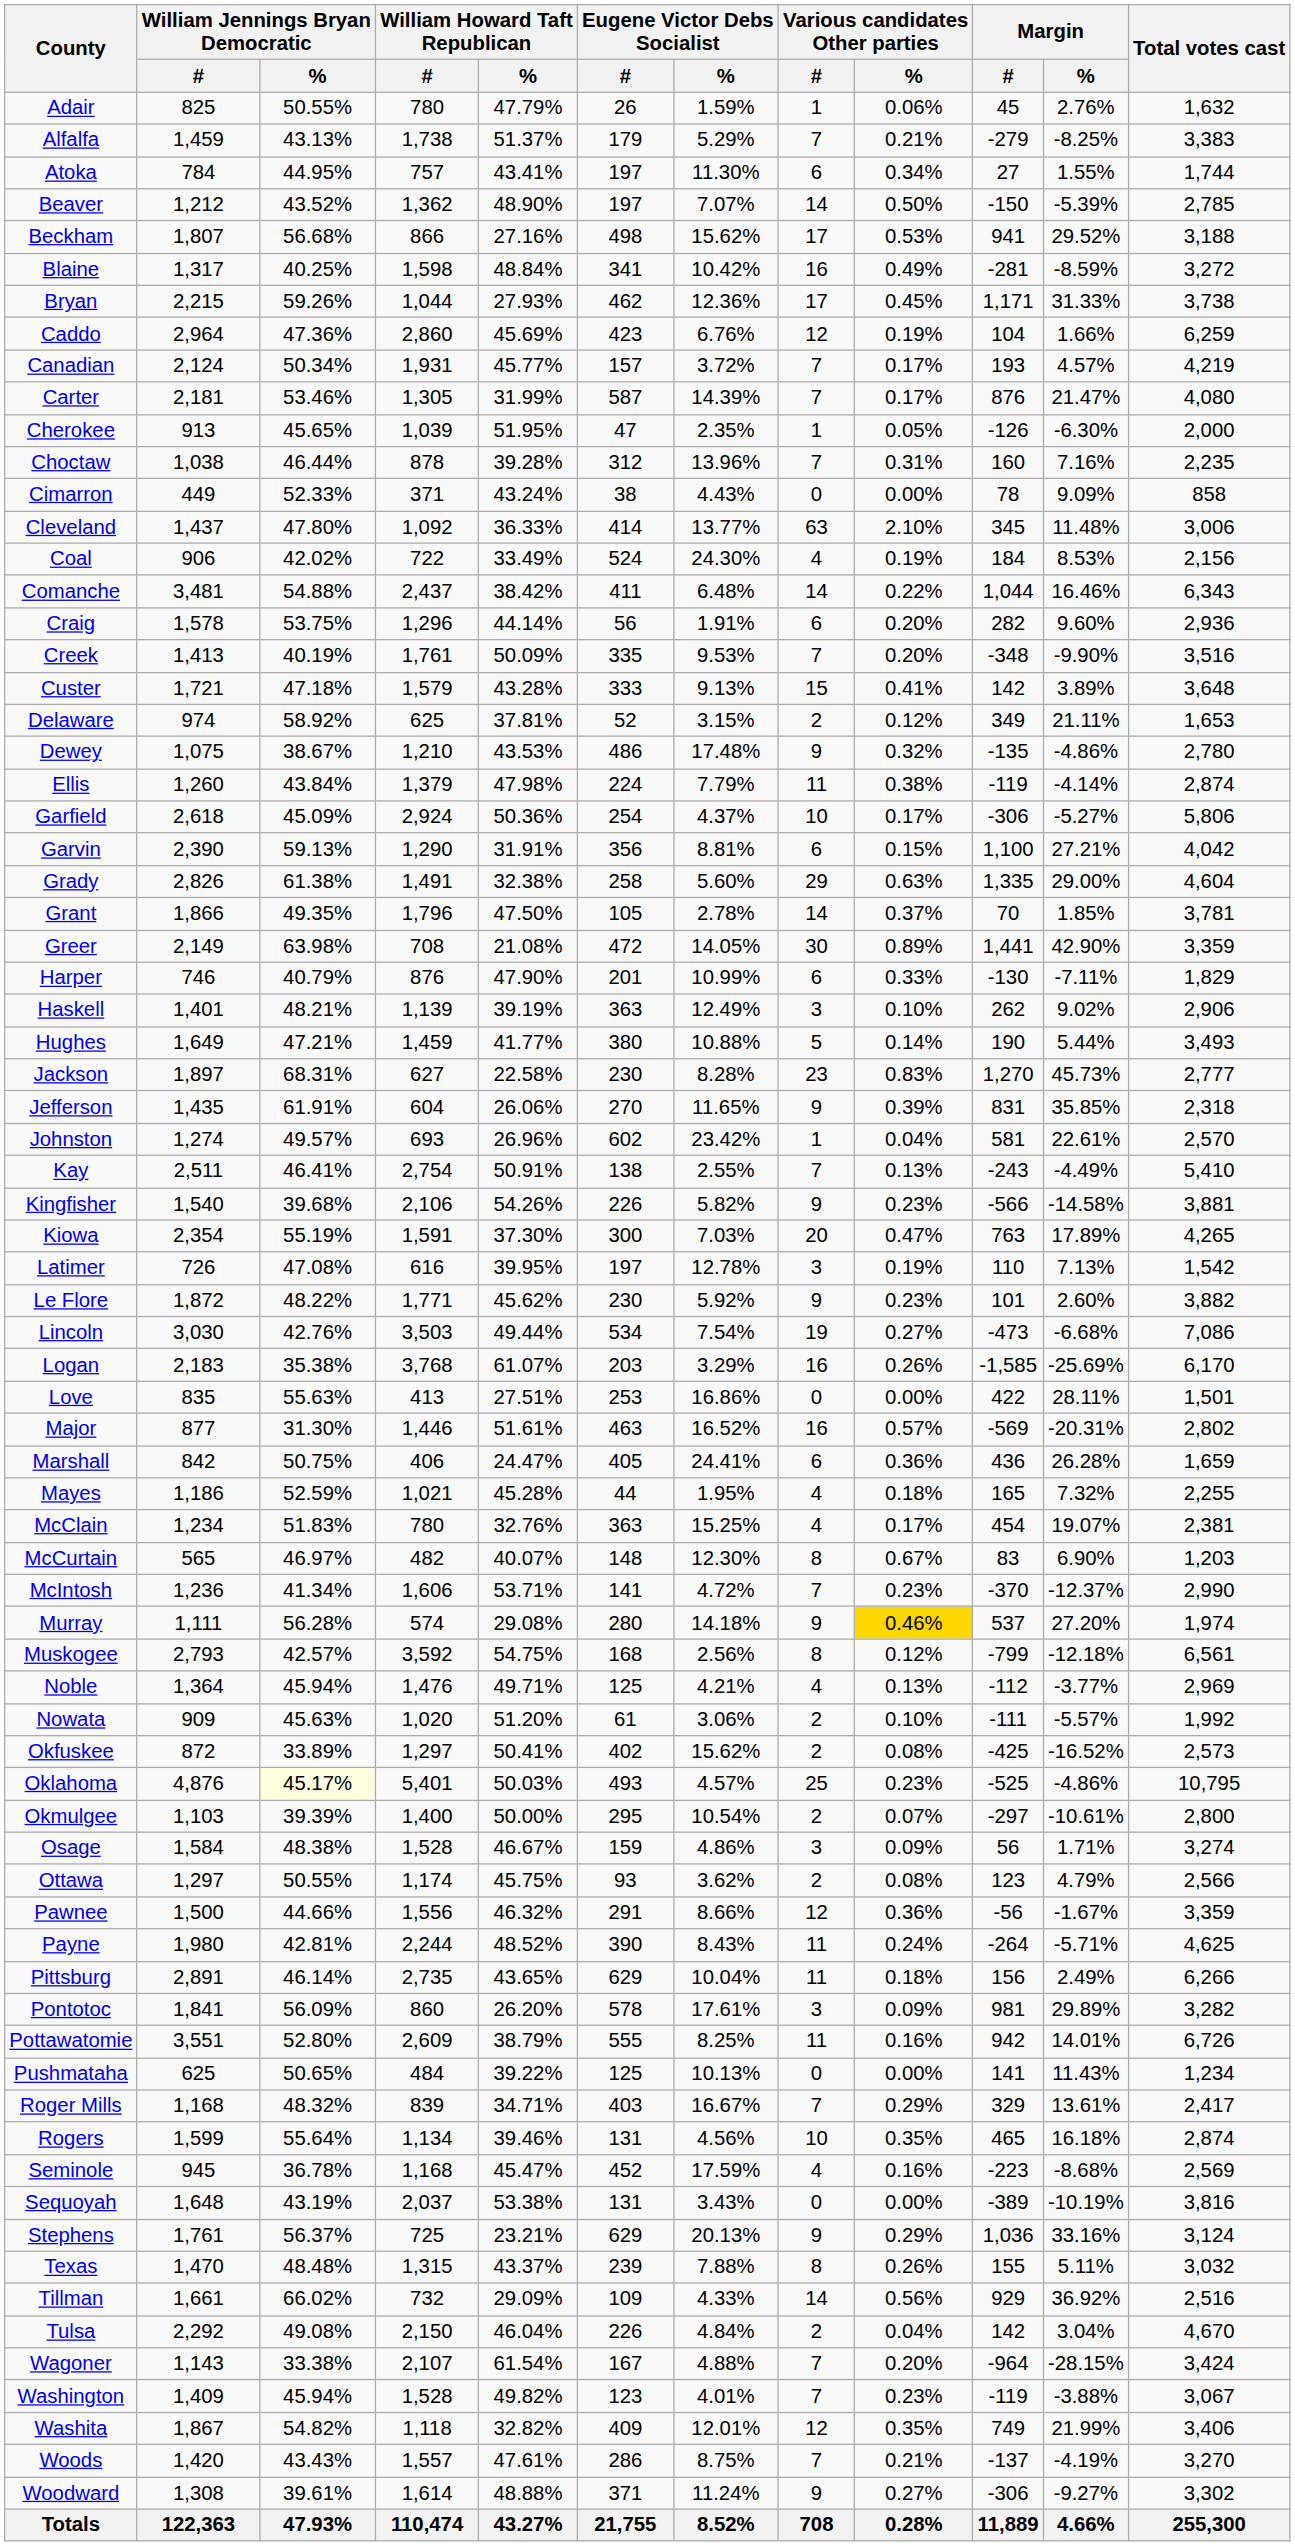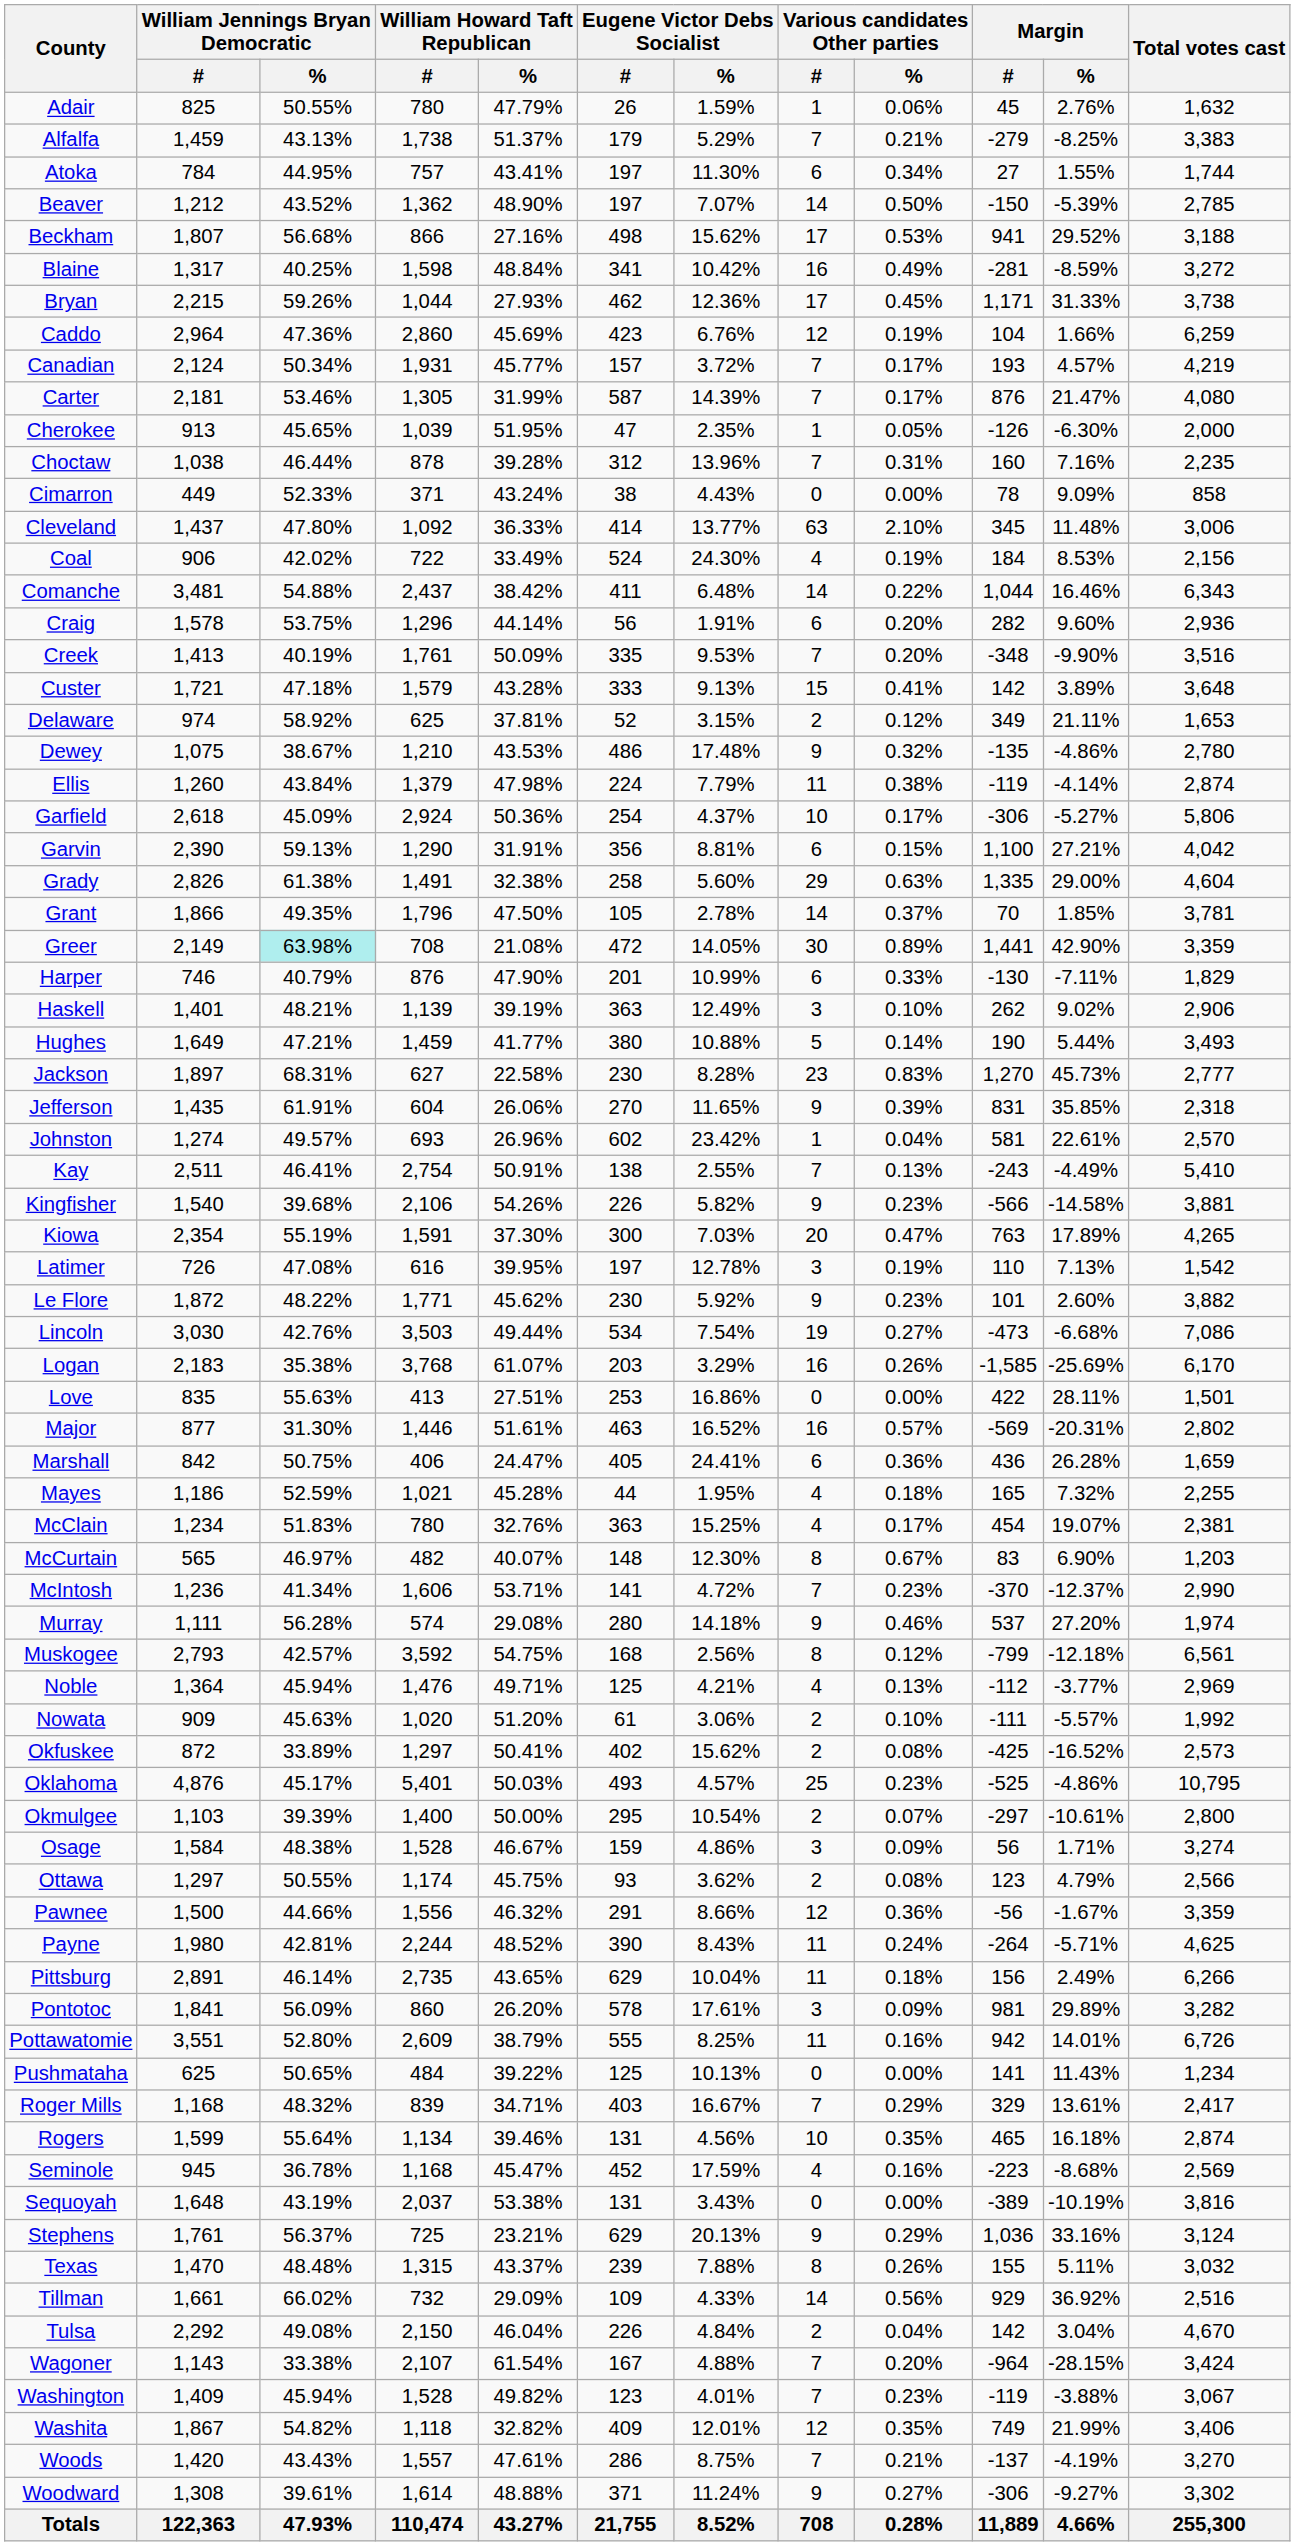(318, 945) no background -> (318, 945) paleturquoise background
(914, 1622) gold background -> (914, 1622) no background
(318, 1783) lightyellow background -> (318, 1783) no background
